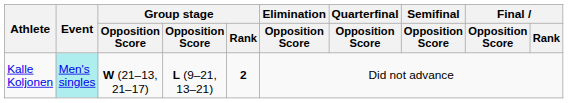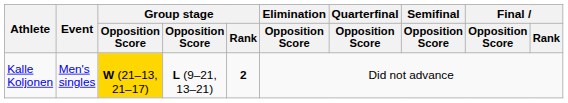(77, 76) paleturquoise background -> (77, 76) no background
(130, 82) no background -> (130, 82) gold background
